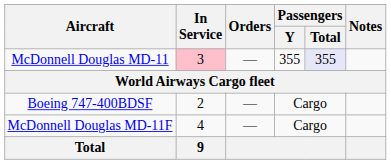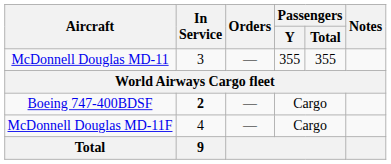(201, 59) pink background -> (201, 59) no background
(325, 59) lavender background -> (325, 59) no background
(201, 103) normal -> (201, 103) bold
